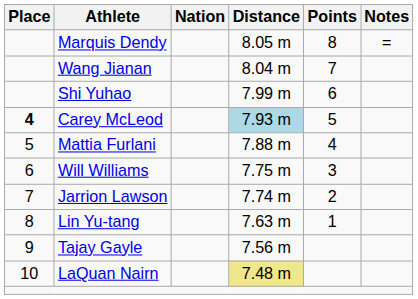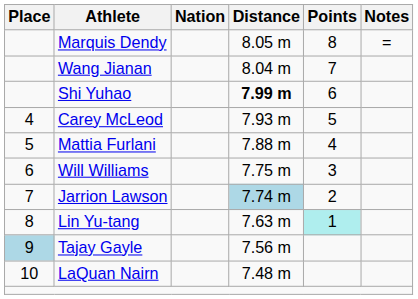(266, 94) normal -> (266, 94) bold
(29, 119) bold -> (29, 119) normal
(266, 119) lightblue background -> (266, 119) no background
(266, 196) no background -> (266, 196) lightblue background
(332, 222) no background -> (332, 222) paleturquoise background
(29, 247) no background -> (29, 247) lightblue background
(266, 273) khaki background -> (266, 273) no background
